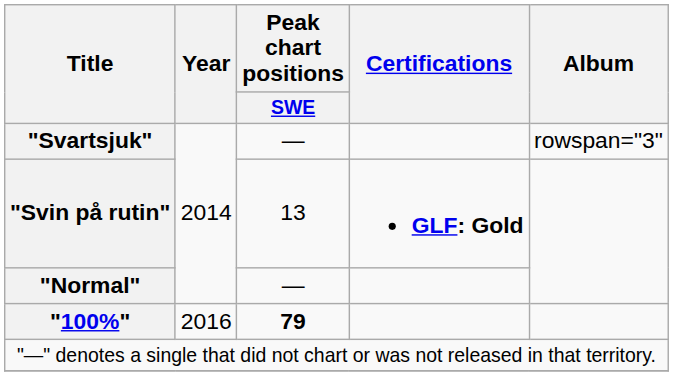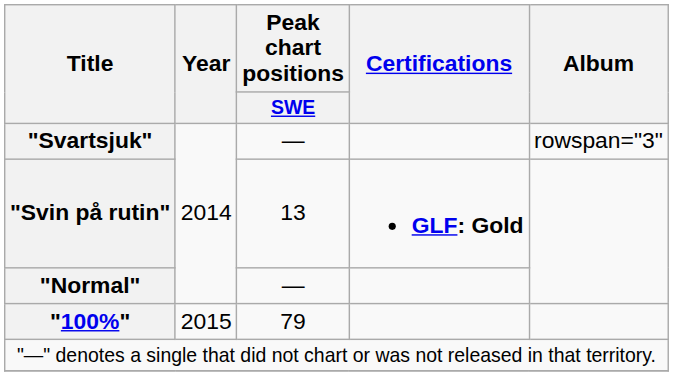(206, 321) 2016 -> (206, 321) 2015
(293, 321) bold -> (293, 321) normal
